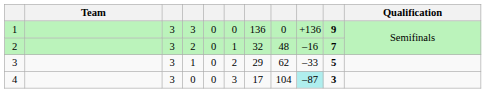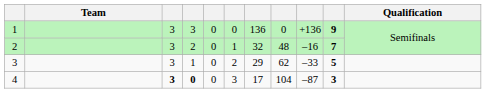(172, 79) normal -> (172, 79) bold
(193, 79) normal -> (193, 79) bold
(310, 79) paleturquoise background -> (310, 79) no background
